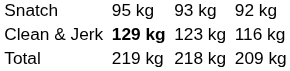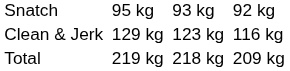(139, 34) bold -> (138, 34) normal
